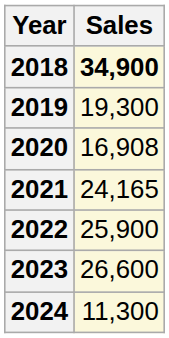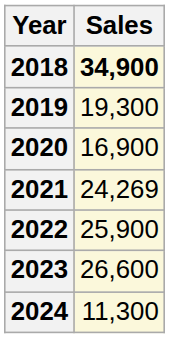(119, 148) 16,908 -> (119, 148) 16,900
(119, 189) 24,165 -> (119, 189) 24,269
